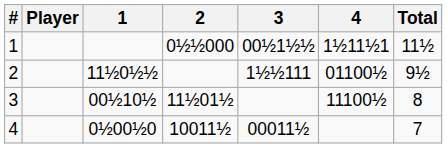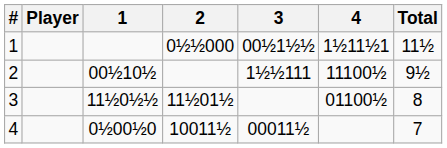(122, 73) 11½0½½ -> (122, 73) 00½10½
(356, 73) 01100½ -> (356, 73) 11100½
(122, 101) 00½10½ -> (122, 101) 11½0½½
(356, 101) 11100½ -> (356, 101) 01100½
